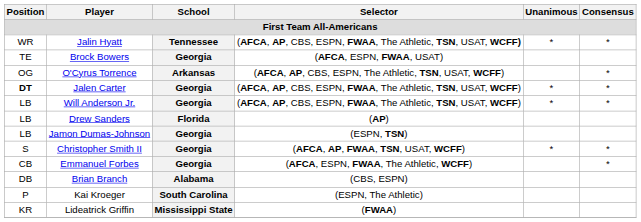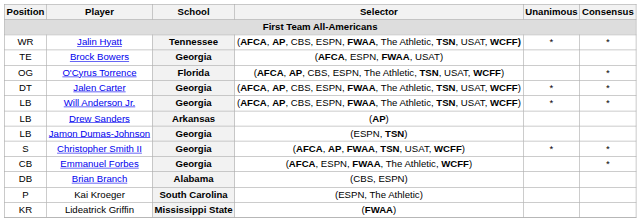(194, 73) Arkansas -> (194, 73) Florida
(25, 88) bold -> (25, 88) normal
(194, 118) Florida -> (194, 118) Arkansas
